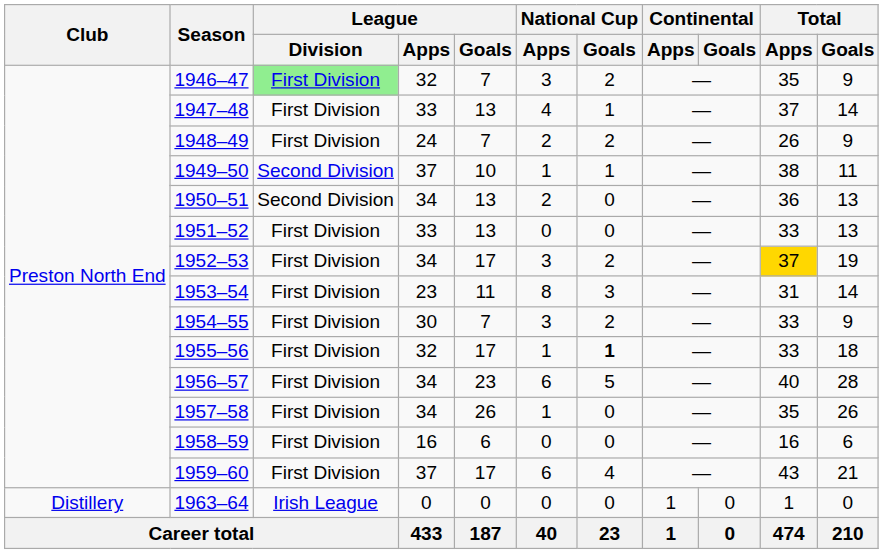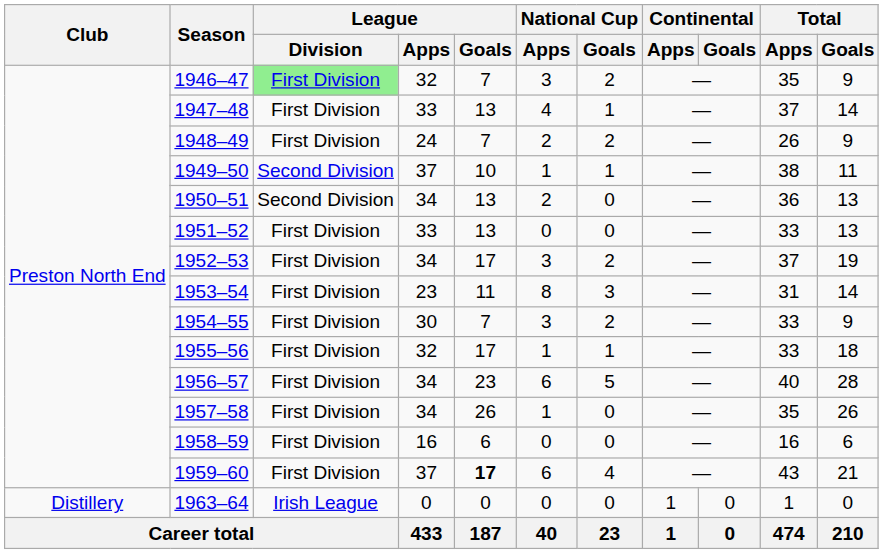(789, 261) gold background -> (789, 261) no background
(610, 351) bold -> (610, 351) normal
(485, 472) normal -> (485, 472) bold
